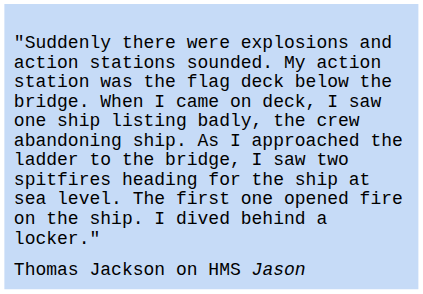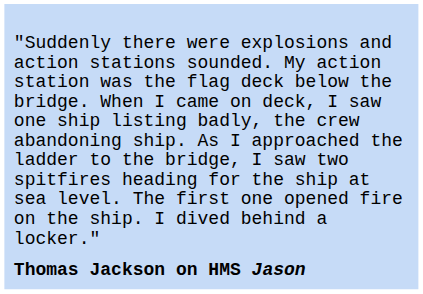(160, 270) normal -> (160, 270) bold
